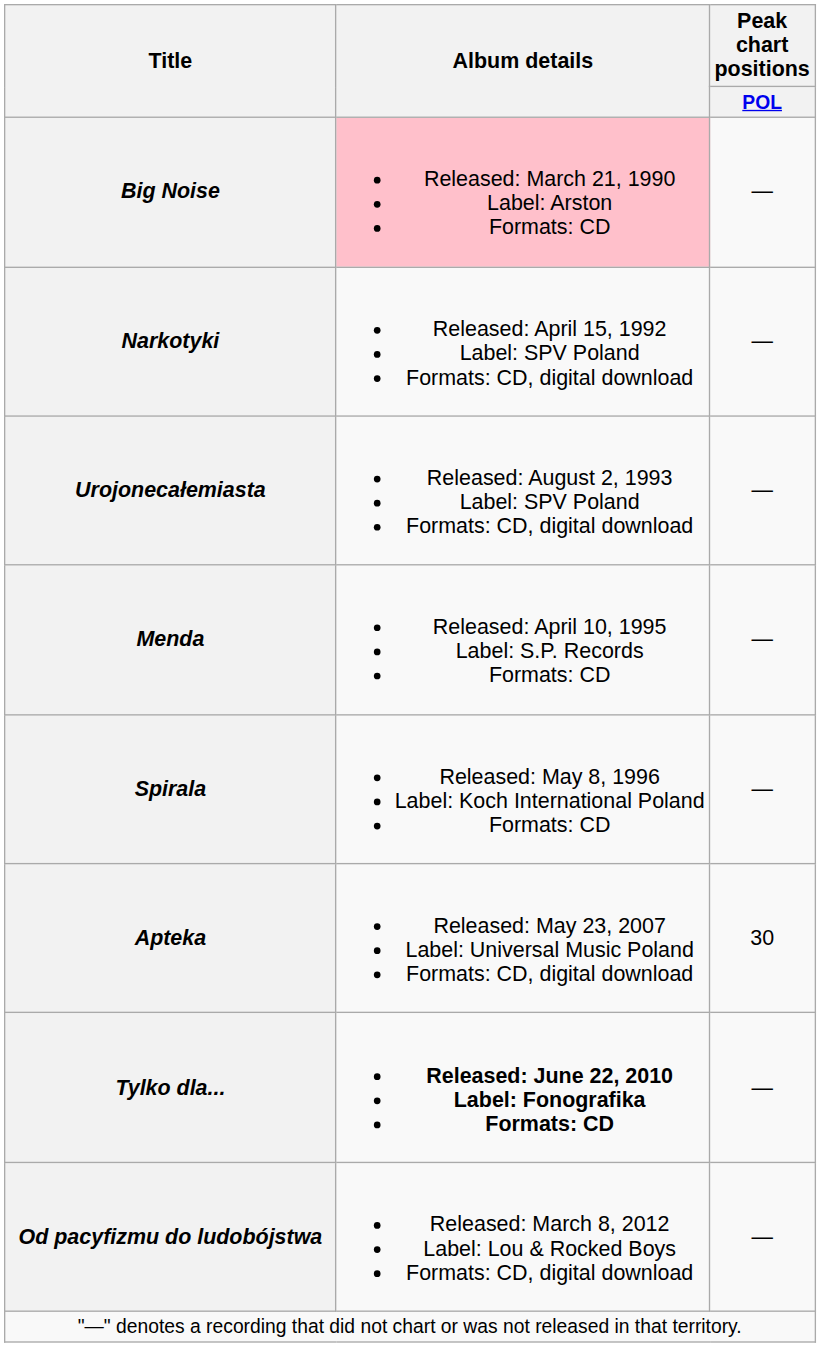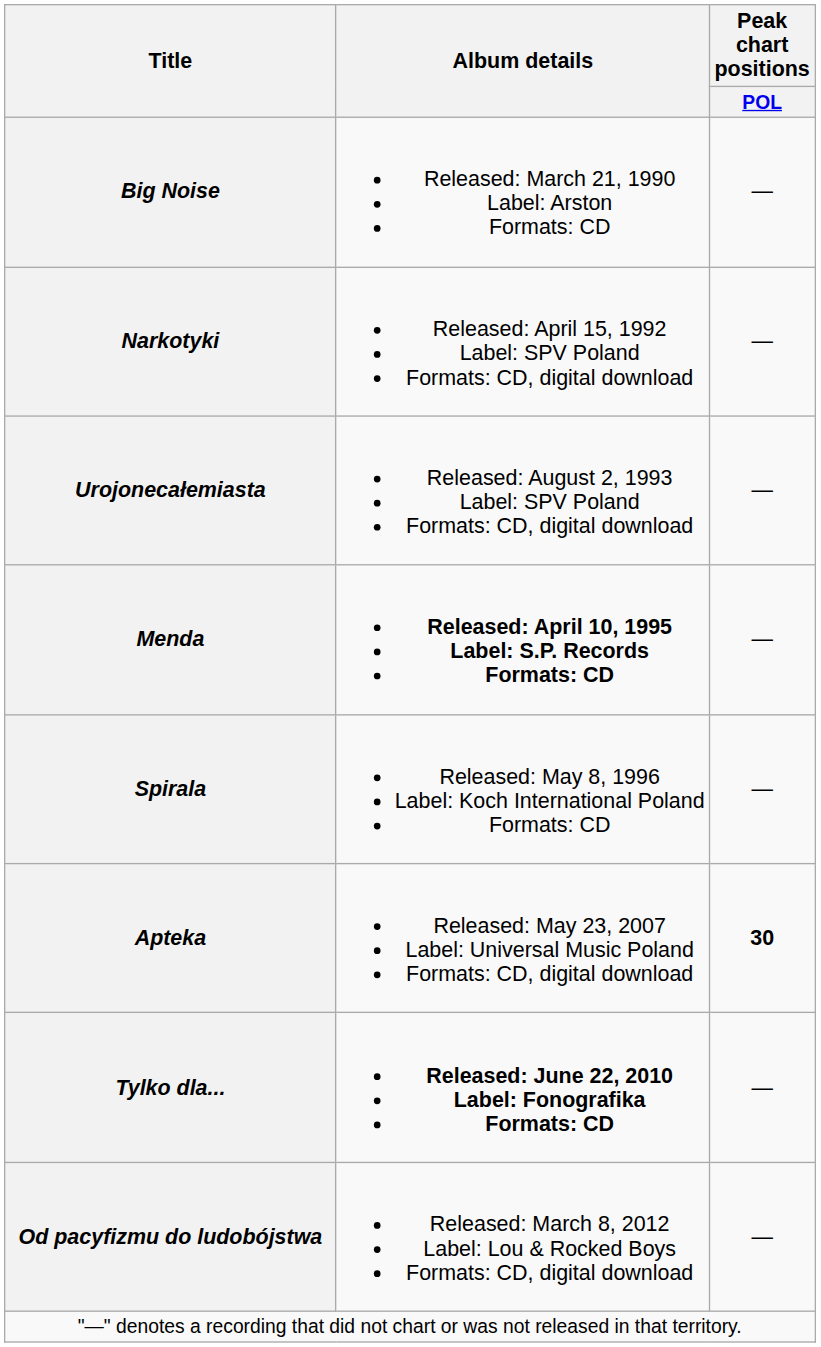(523, 204) pink background -> (523, 204) no background
(523, 652) normal -> (523, 652) bold
(762, 938) normal -> (762, 938) bold
